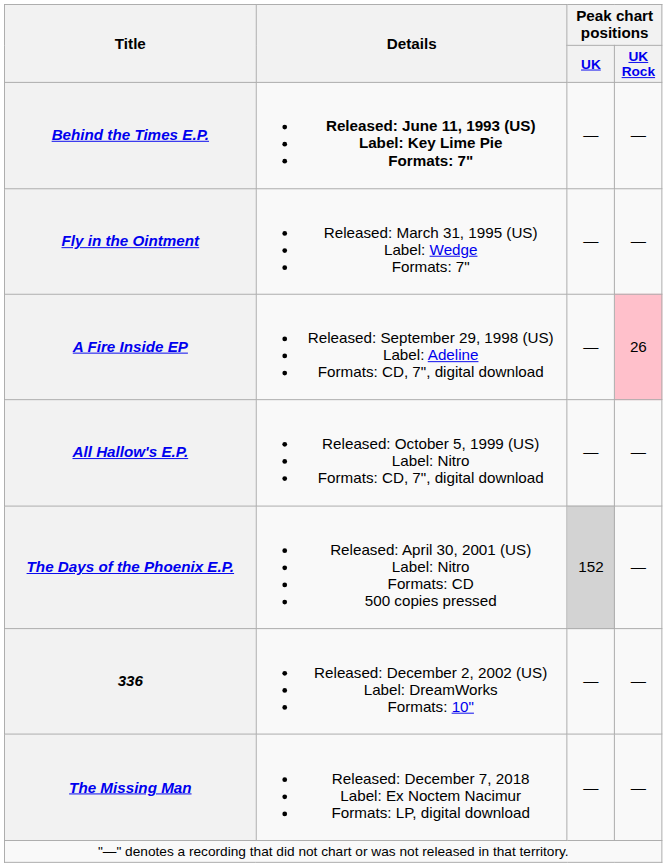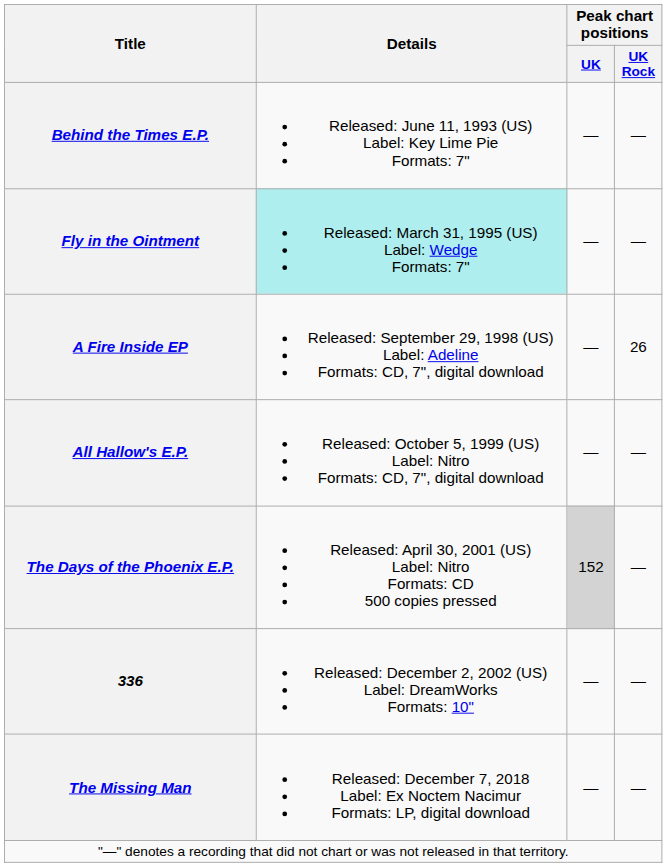(412, 144) bold -> (412, 144) normal
(412, 250) no background -> (412, 250) paleturquoise background
(638, 347) pink background -> (638, 347) no background
